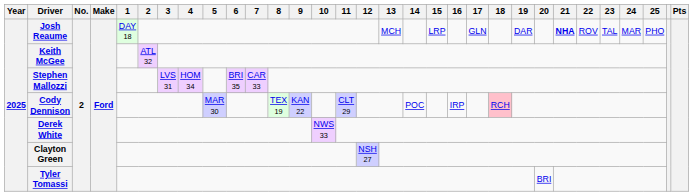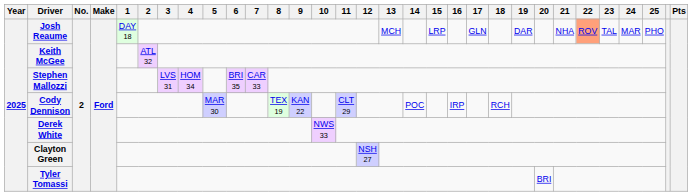(565, 31) bold -> (565, 31) normal
(588, 31) no background -> (588, 31) lightsalmon background
(500, 105) pink background -> (500, 105) no background
